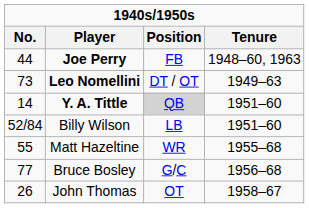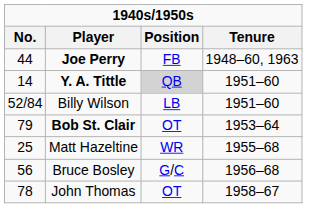- row: (95, 81)
+ row: (93, 125)
(25, 147) 55 -> (25, 147) 25
(25, 170) 77 -> (25, 170) 56
(25, 192) 26 -> (25, 192) 78
